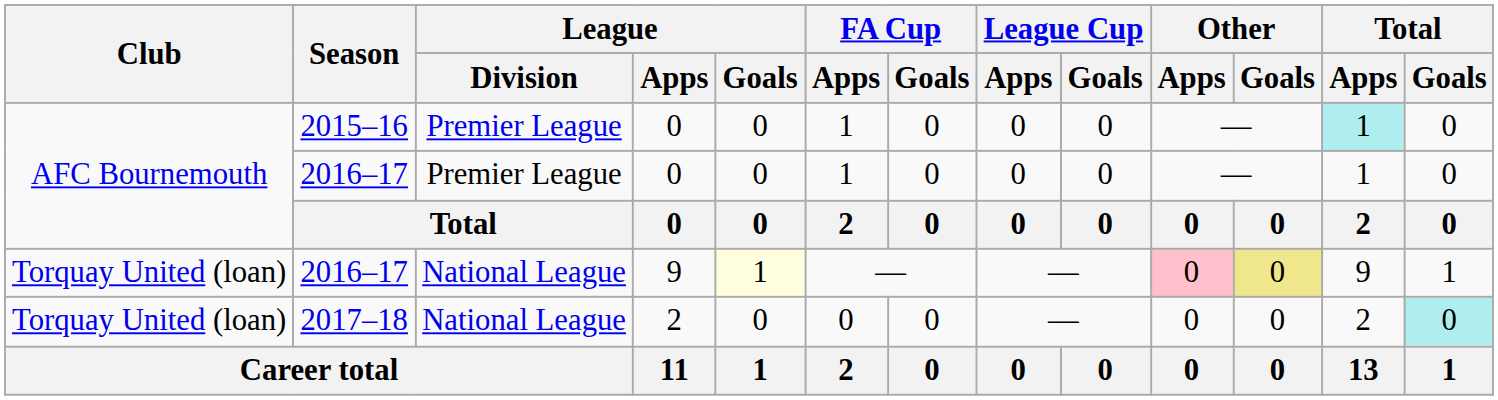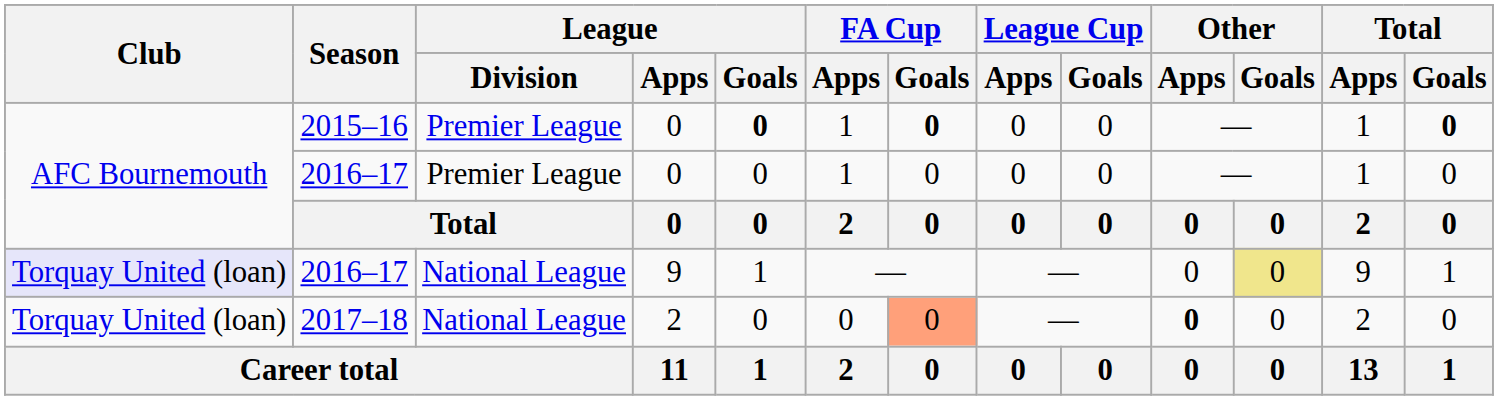(760, 126) normal -> (760, 126) bold
(932, 126) normal -> (932, 126) bold
(1363, 126) paleturquoise background -> (1363, 126) no background
(1449, 126) normal -> (1449, 126) bold
(149, 272) no background -> (149, 272) lavender background
(760, 272) lightyellow background -> (760, 272) no background
(1192, 272) pink background -> (1192, 272) no background
(932, 321) no background -> (932, 321) lightsalmon background
(1192, 321) normal -> (1192, 321) bold
(1449, 321) paleturquoise background -> (1449, 321) no background
